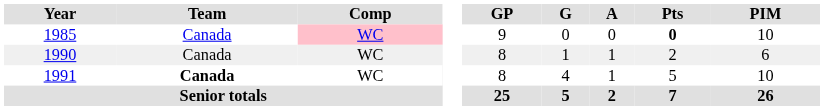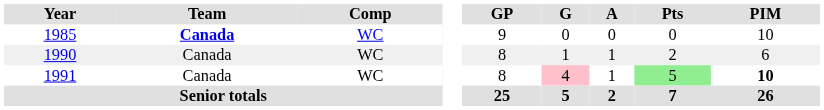(207, 34) normal -> (207, 34) bold
(370, 34) pink background -> (370, 34) no background
(672, 34) bold -> (672, 34) normal
(207, 75) bold -> (207, 75) normal
(566, 75) no background -> (566, 75) pink background
(672, 75) no background -> (672, 75) lightgreen background
(765, 75) normal -> (765, 75) bold
